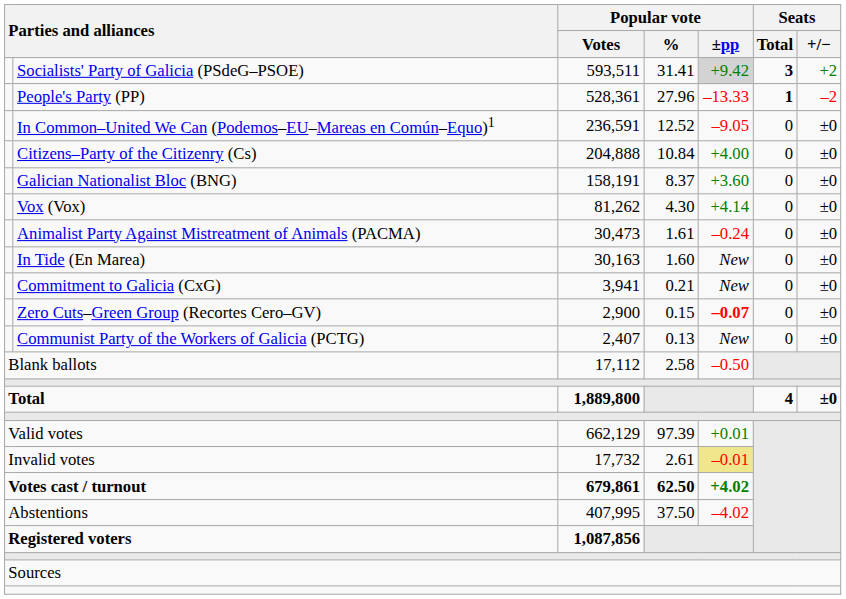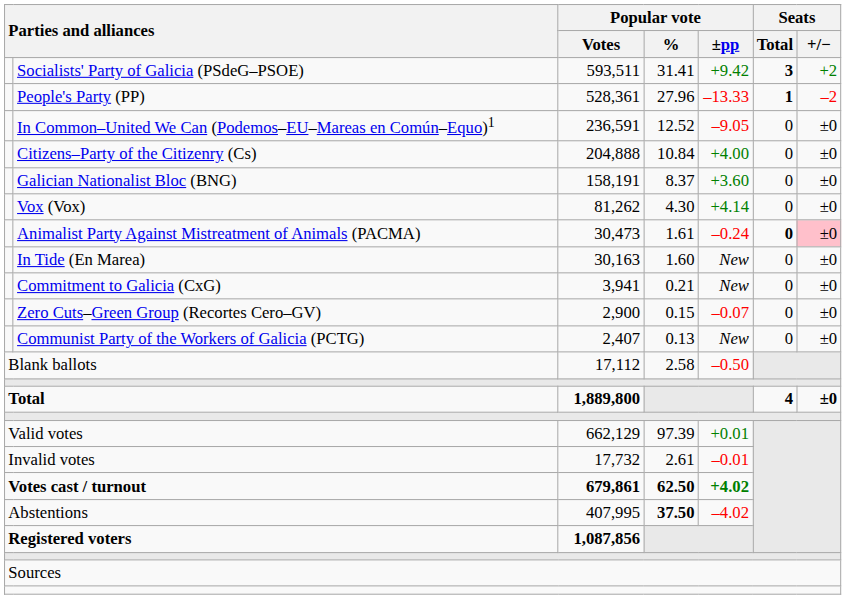(730, 70) lightgrey background -> (730, 70) no background
(789, 233) normal -> (789, 233) bold
(828, 233) no background -> (828, 233) pink background
(730, 312) bold -> (730, 312) normal
(730, 459) khaki background -> (730, 459) no background
(676, 512) normal -> (676, 512) bold
